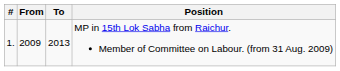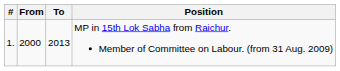(30, 42) 2009 -> (30, 42) 2000
